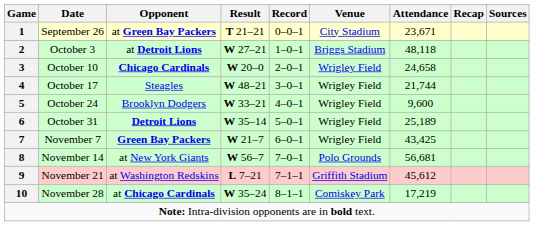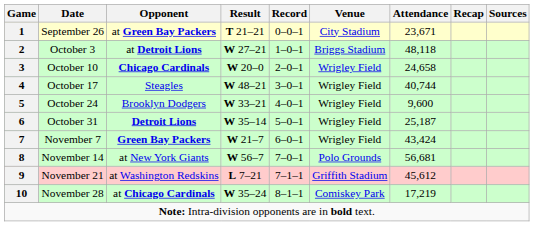(420, 85) 21,744 -> (420, 85) 40,744
(420, 121) 25,189 -> (420, 121) 25,187
(420, 139) 43,425 -> (420, 139) 43,424
